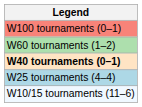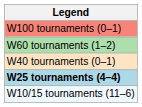(64, 61) bold -> (61, 61) normal
(61, 77) normal -> (64, 77) bold
